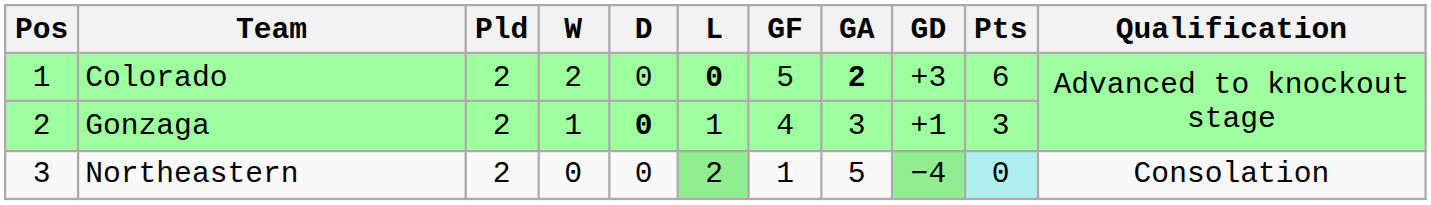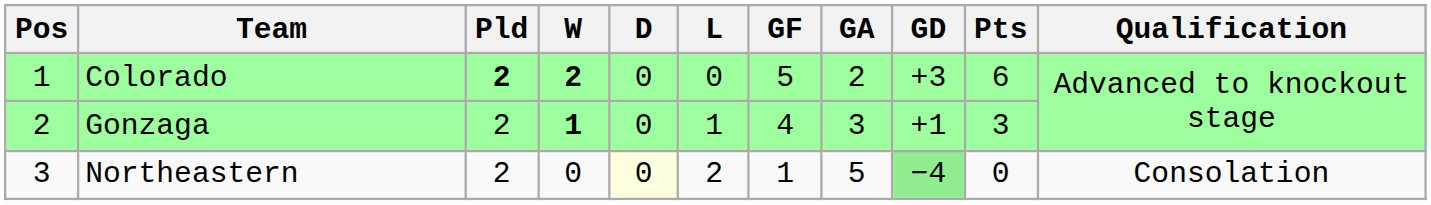(502, 78) normal -> (502, 78) bold
(573, 78) normal -> (573, 78) bold
(714, 78) bold -> (714, 78) normal
(857, 78) bold -> (857, 78) normal
(573, 126) normal -> (573, 126) bold
(644, 126) bold -> (644, 126) normal
(644, 174) no background -> (644, 174) lightyellow background
(714, 174) lightgreen background -> (714, 174) no background
(1001, 174) paleturquoise background -> (1001, 174) no background
